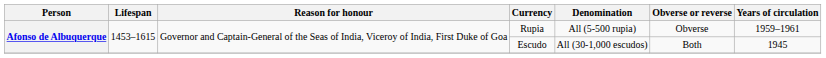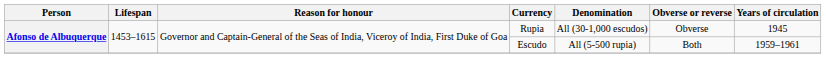(602, 29) All (5-500 rupia) -> (602, 29) All (30-1,000 escudos)
(777, 29) 1959–1961 -> (777, 29) 1945
(602, 45) All (30-1,000 escudos) -> (602, 45) All (5-500 rupia)
(777, 45) 1945 -> (777, 45) 1959–1961
